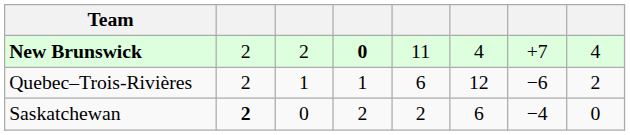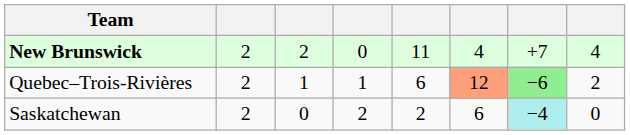(362, 51) bold -> (362, 51) normal
(479, 82) no background -> (479, 82) lightsalmon background
(537, 82) no background -> (537, 82) lightgreen background
(246, 113) bold -> (246, 113) normal
(537, 113) no background -> (537, 113) paleturquoise background
